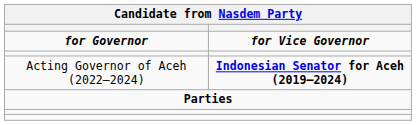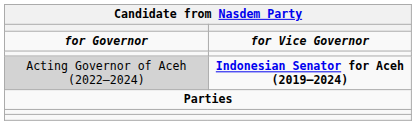(106, 73) no background -> (106, 73) lightgrey background
